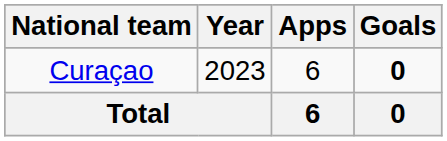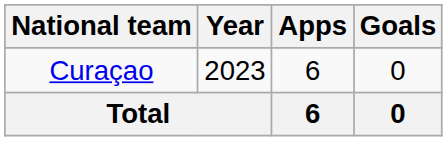(398, 69) bold -> (398, 69) normal
